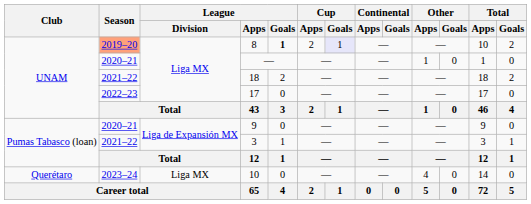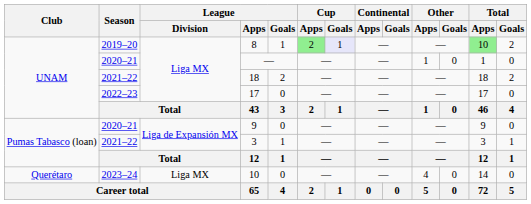(119, 45) lightsalmon background -> (119, 45) no background
(283, 45) bold -> (283, 45) normal
(311, 45) no background -> (311, 45) lightgreen background
(483, 45) no background -> (483, 45) lightgreen background
